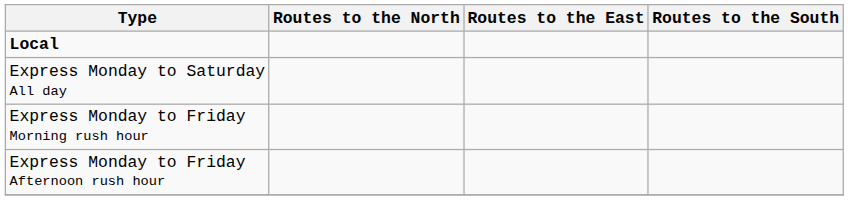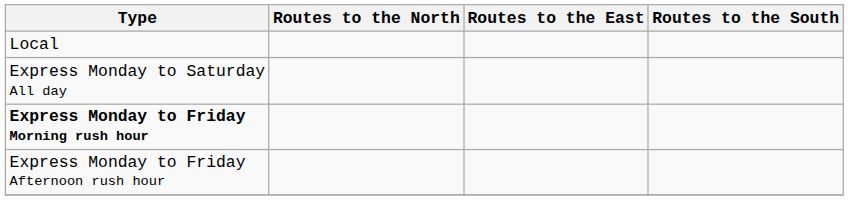(34, 45) bold -> (34, 45) normal
(128, 126) normal -> (128, 126) bold
